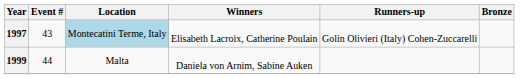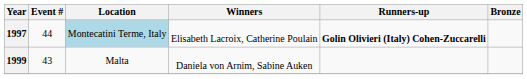(47, 33) 43 -> (47, 33) 44
(400, 39) normal -> (404, 39) bold
(47, 60) 44 -> (47, 60) 43
